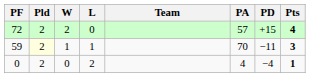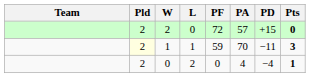columns swapped: (167, 13) <-> (17, 13)
(293, 30) 4 -> (293, 30) 0
